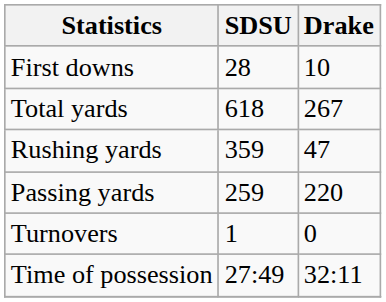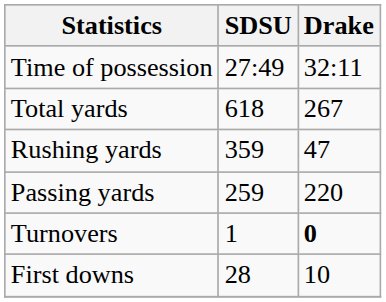rows swapped: (72, 66) <-> (112, 274)
(310, 233) normal -> (310, 233) bold
